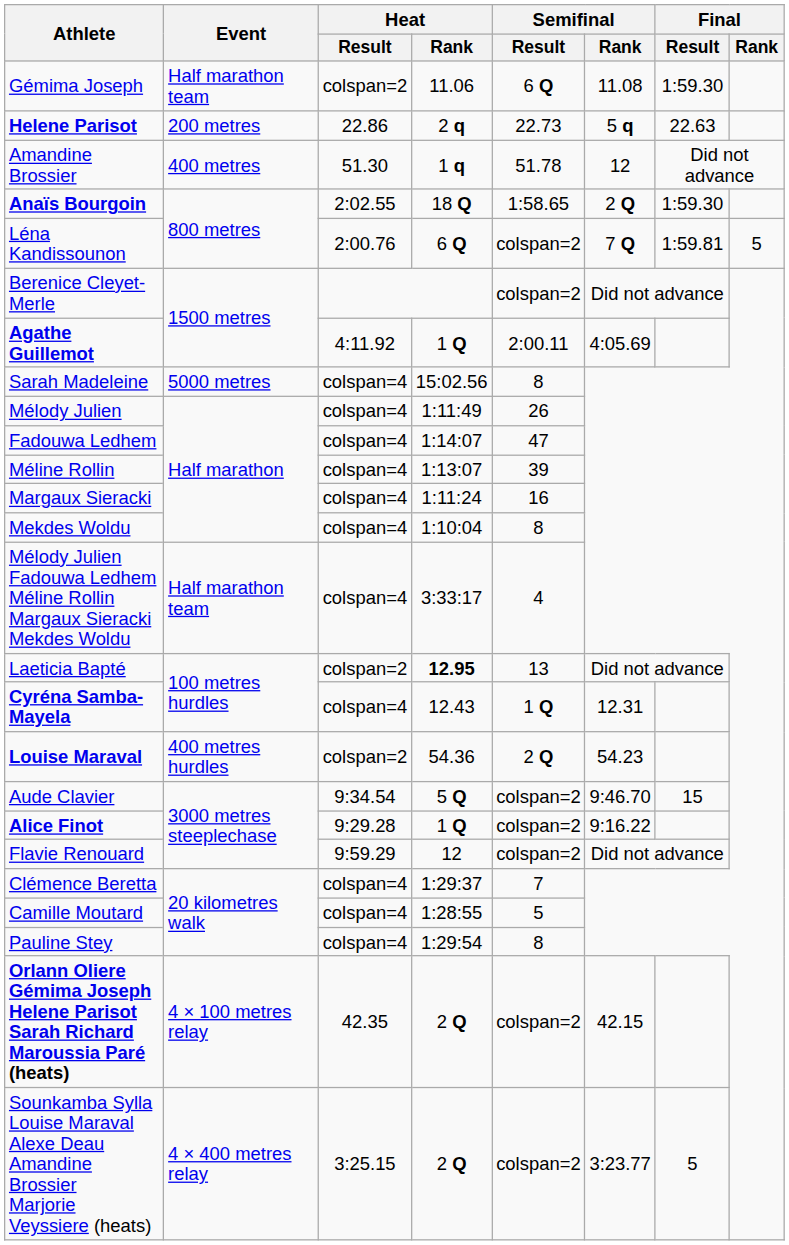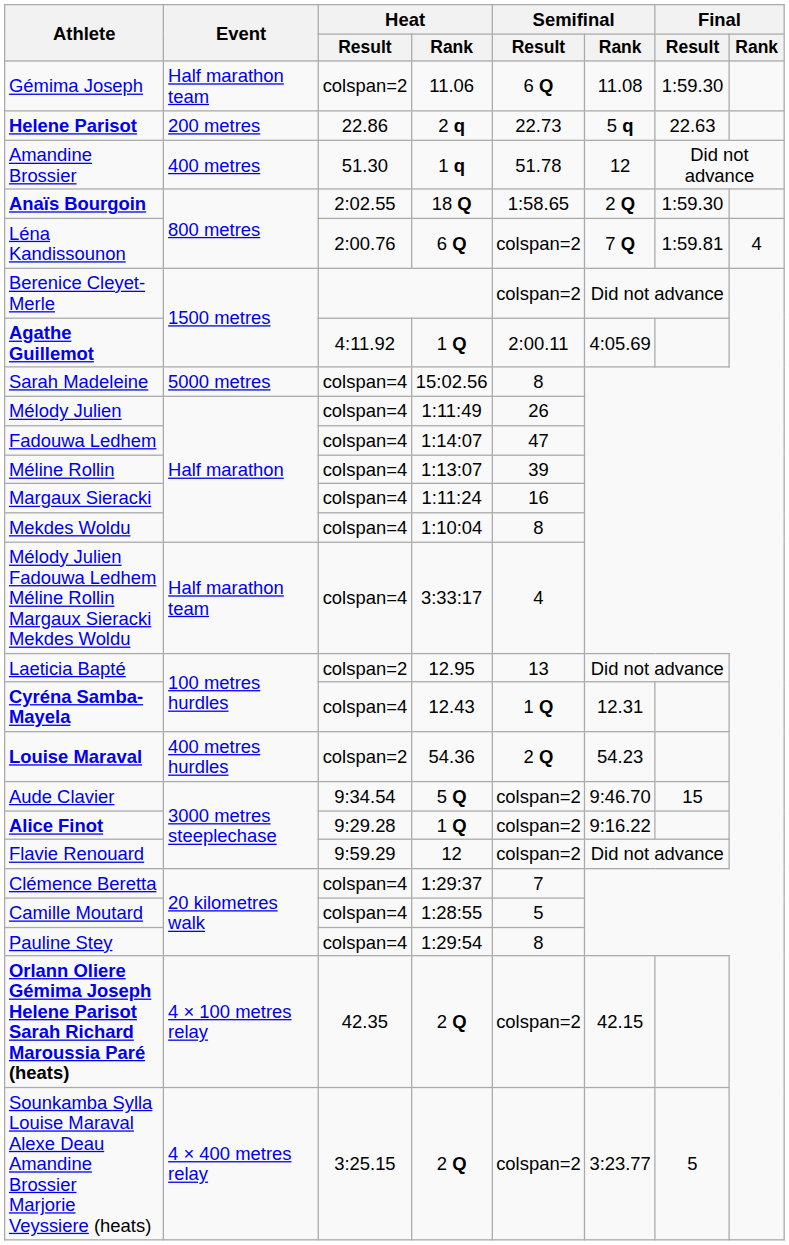(757, 244) 5 -> (757, 244) 4
(452, 668) bold -> (452, 668) normal
